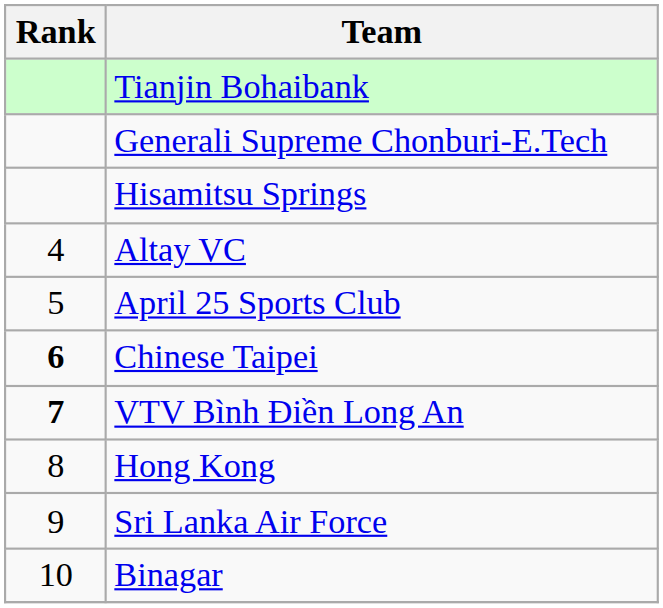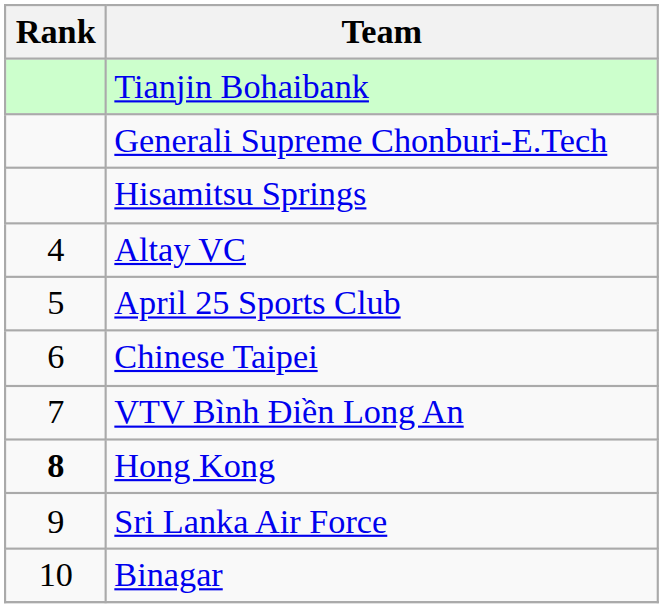(56, 357) bold -> (56, 357) normal
(56, 411) bold -> (56, 411) normal
(56, 466) normal -> (56, 466) bold
